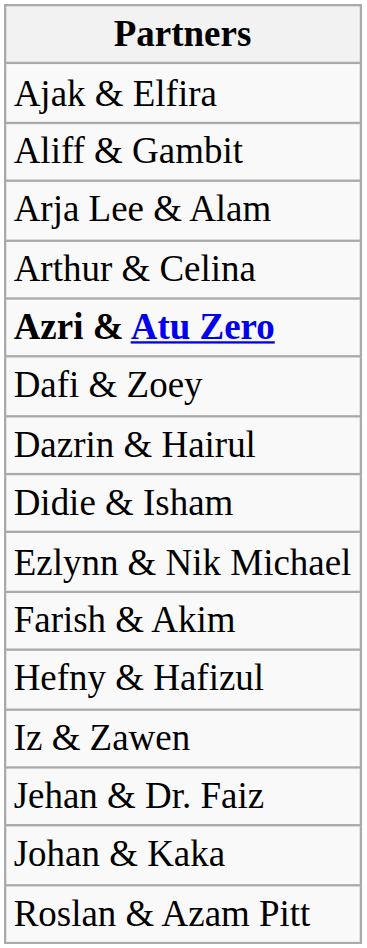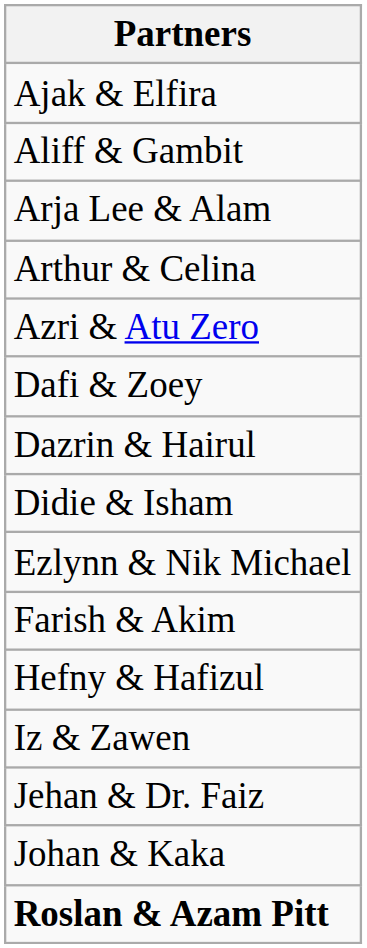(144, 326) bold -> (136, 326) normal
(162, 913) normal -> (171, 913) bold
